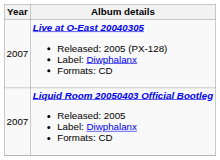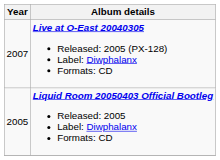(17, 121) 2007 -> (17, 121) 2005
